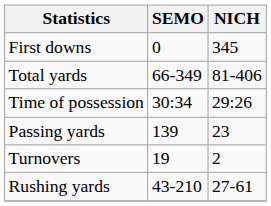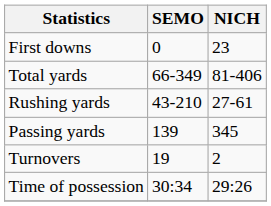(225, 46) 345 -> (221, 46) 23
rows swapped: (59, 186) <-> (76, 102)
(221, 130) 23 -> (225, 130) 345
